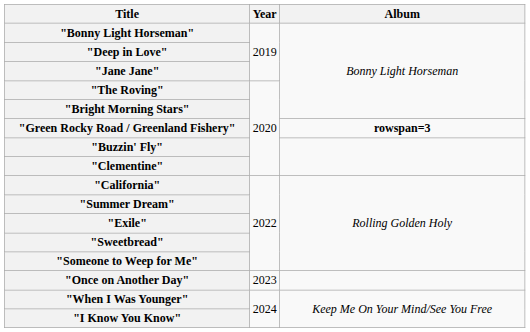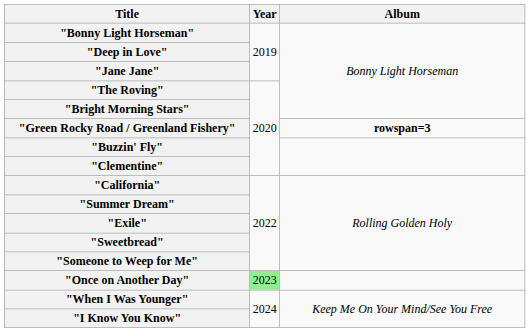(265, 280) no background -> (265, 280) lightgreen background
